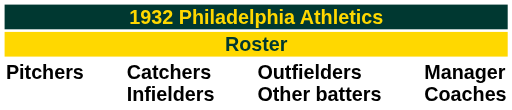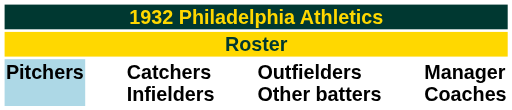(45, 72) no background -> (45, 72) lightblue background
